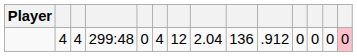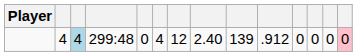(78, 39) no background -> (78, 39) lightblue background
(208, 39) 2.04 -> (208, 39) 2.40
(241, 39) 136 -> (241, 39) 139
